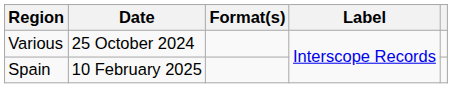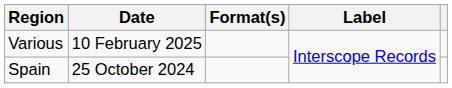(133, 43) 25 October 2024 -> (137, 43) 10 February 2025
(137, 69) 10 February 2025 -> (133, 69) 25 October 2024
